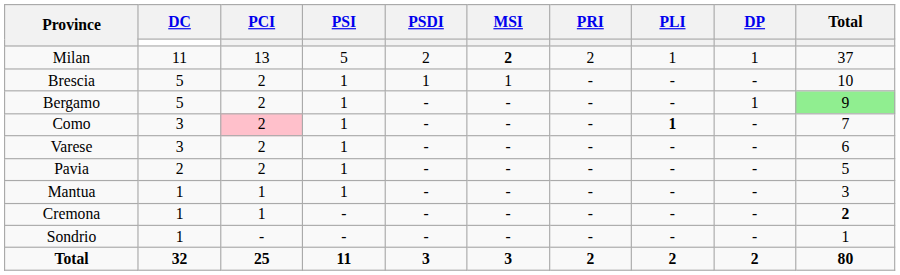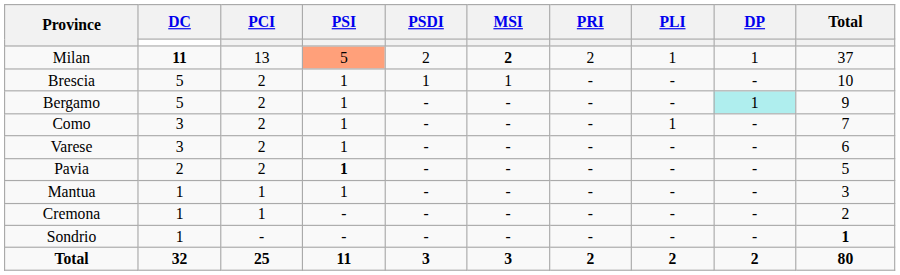(180, 57) normal -> (180, 57) bold
(344, 57) no background -> (344, 57) lightsalmon background
(755, 102) no background -> (755, 102) paleturquoise background
(845, 102) lightgreen background -> (845, 102) no background
(262, 124) pink background -> (262, 124) no background
(672, 124) bold -> (672, 124) normal
(344, 169) normal -> (344, 169) bold
(845, 214) bold -> (845, 214) normal
(845, 236) normal -> (845, 236) bold
